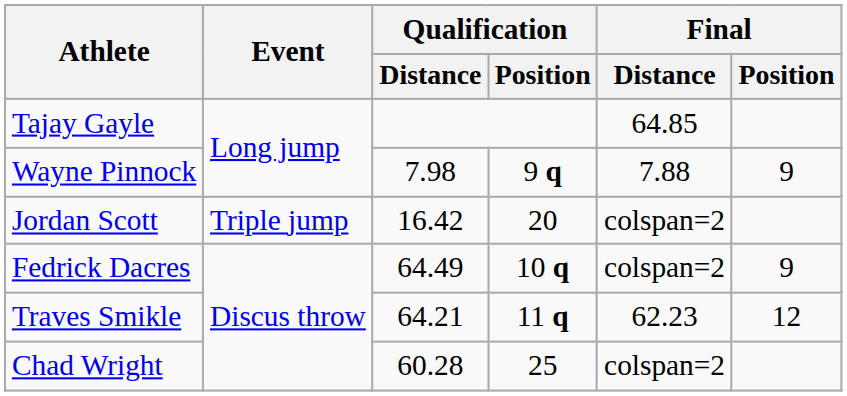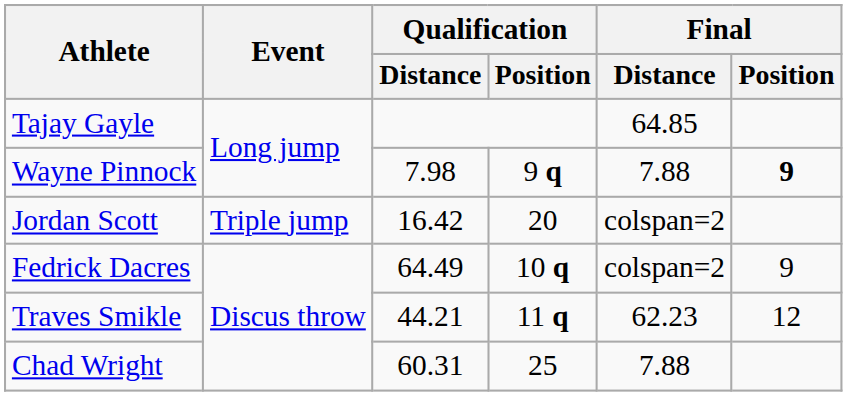(787, 171) normal -> (787, 171) bold
(430, 317) 64.21 -> (430, 317) 44.21
(430, 365) 60.28 -> (430, 365) 60.31
(665, 365) colspan=2 -> (665, 365) 7.88
